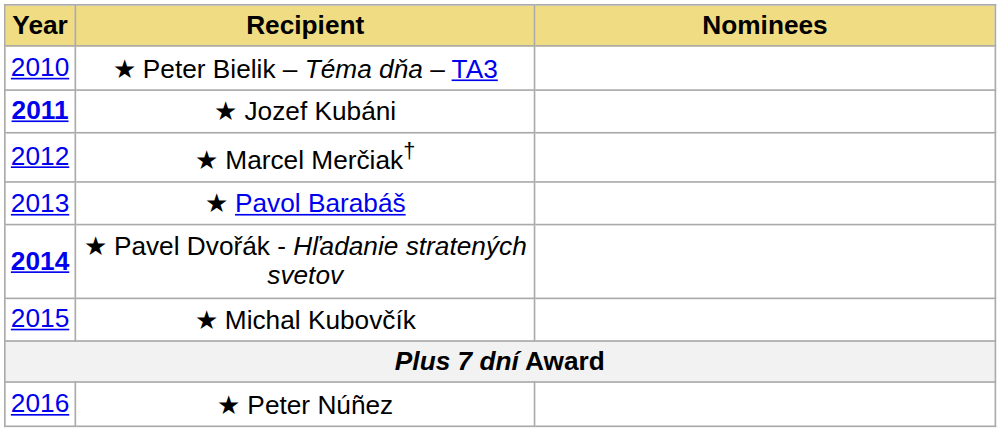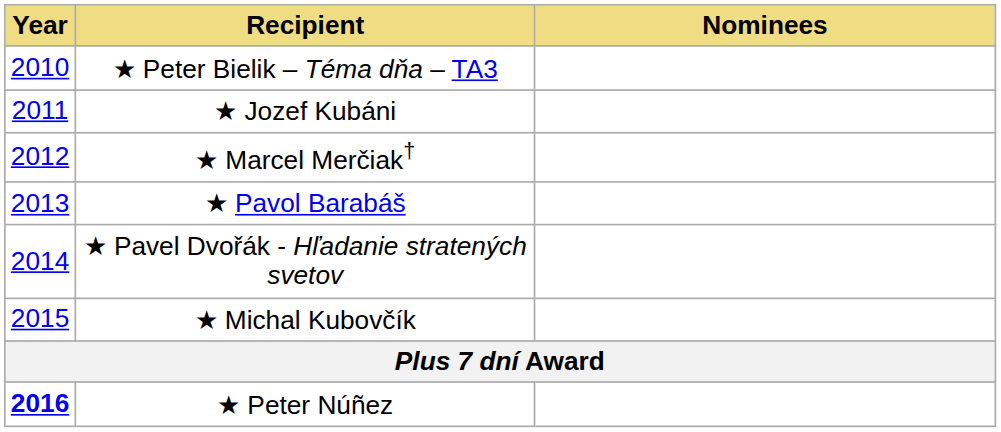(40, 110) bold -> (40, 110) normal
(40, 260) bold -> (40, 260) normal
(40, 403) normal -> (40, 403) bold
